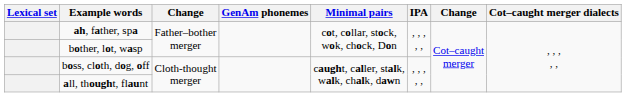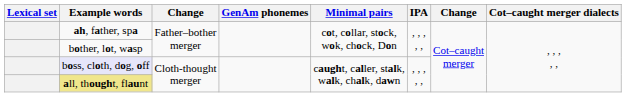(106, 65) no background -> (106, 65) lavender background
(106, 83) no background -> (106, 83) khaki background
